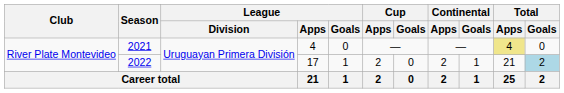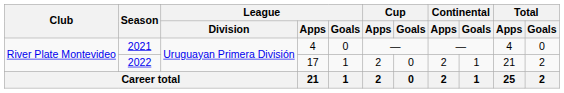(509, 46) khaki background -> (509, 46) no background
(542, 63) lightblue background -> (542, 63) no background
